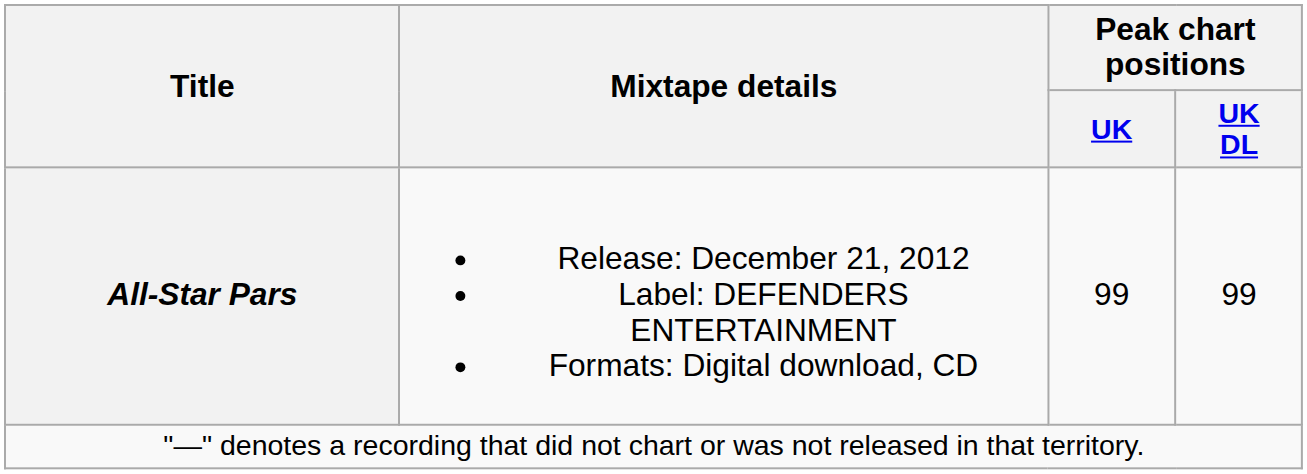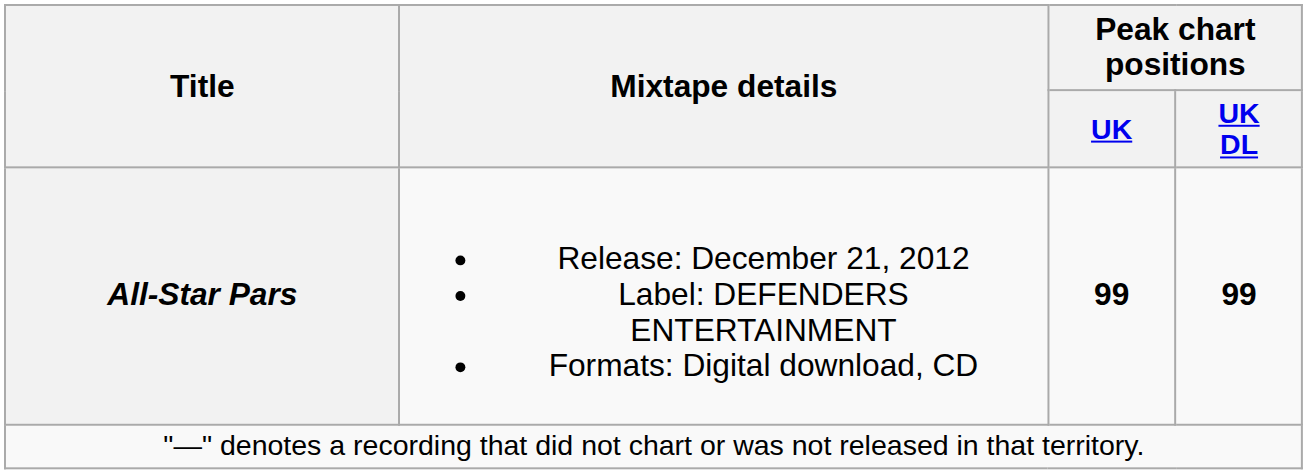(1112, 295) normal -> (1112, 295) bold
(1239, 295) normal -> (1239, 295) bold
